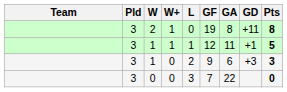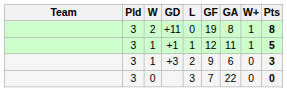columns swapped: (172, 12) <-> (251, 12)
